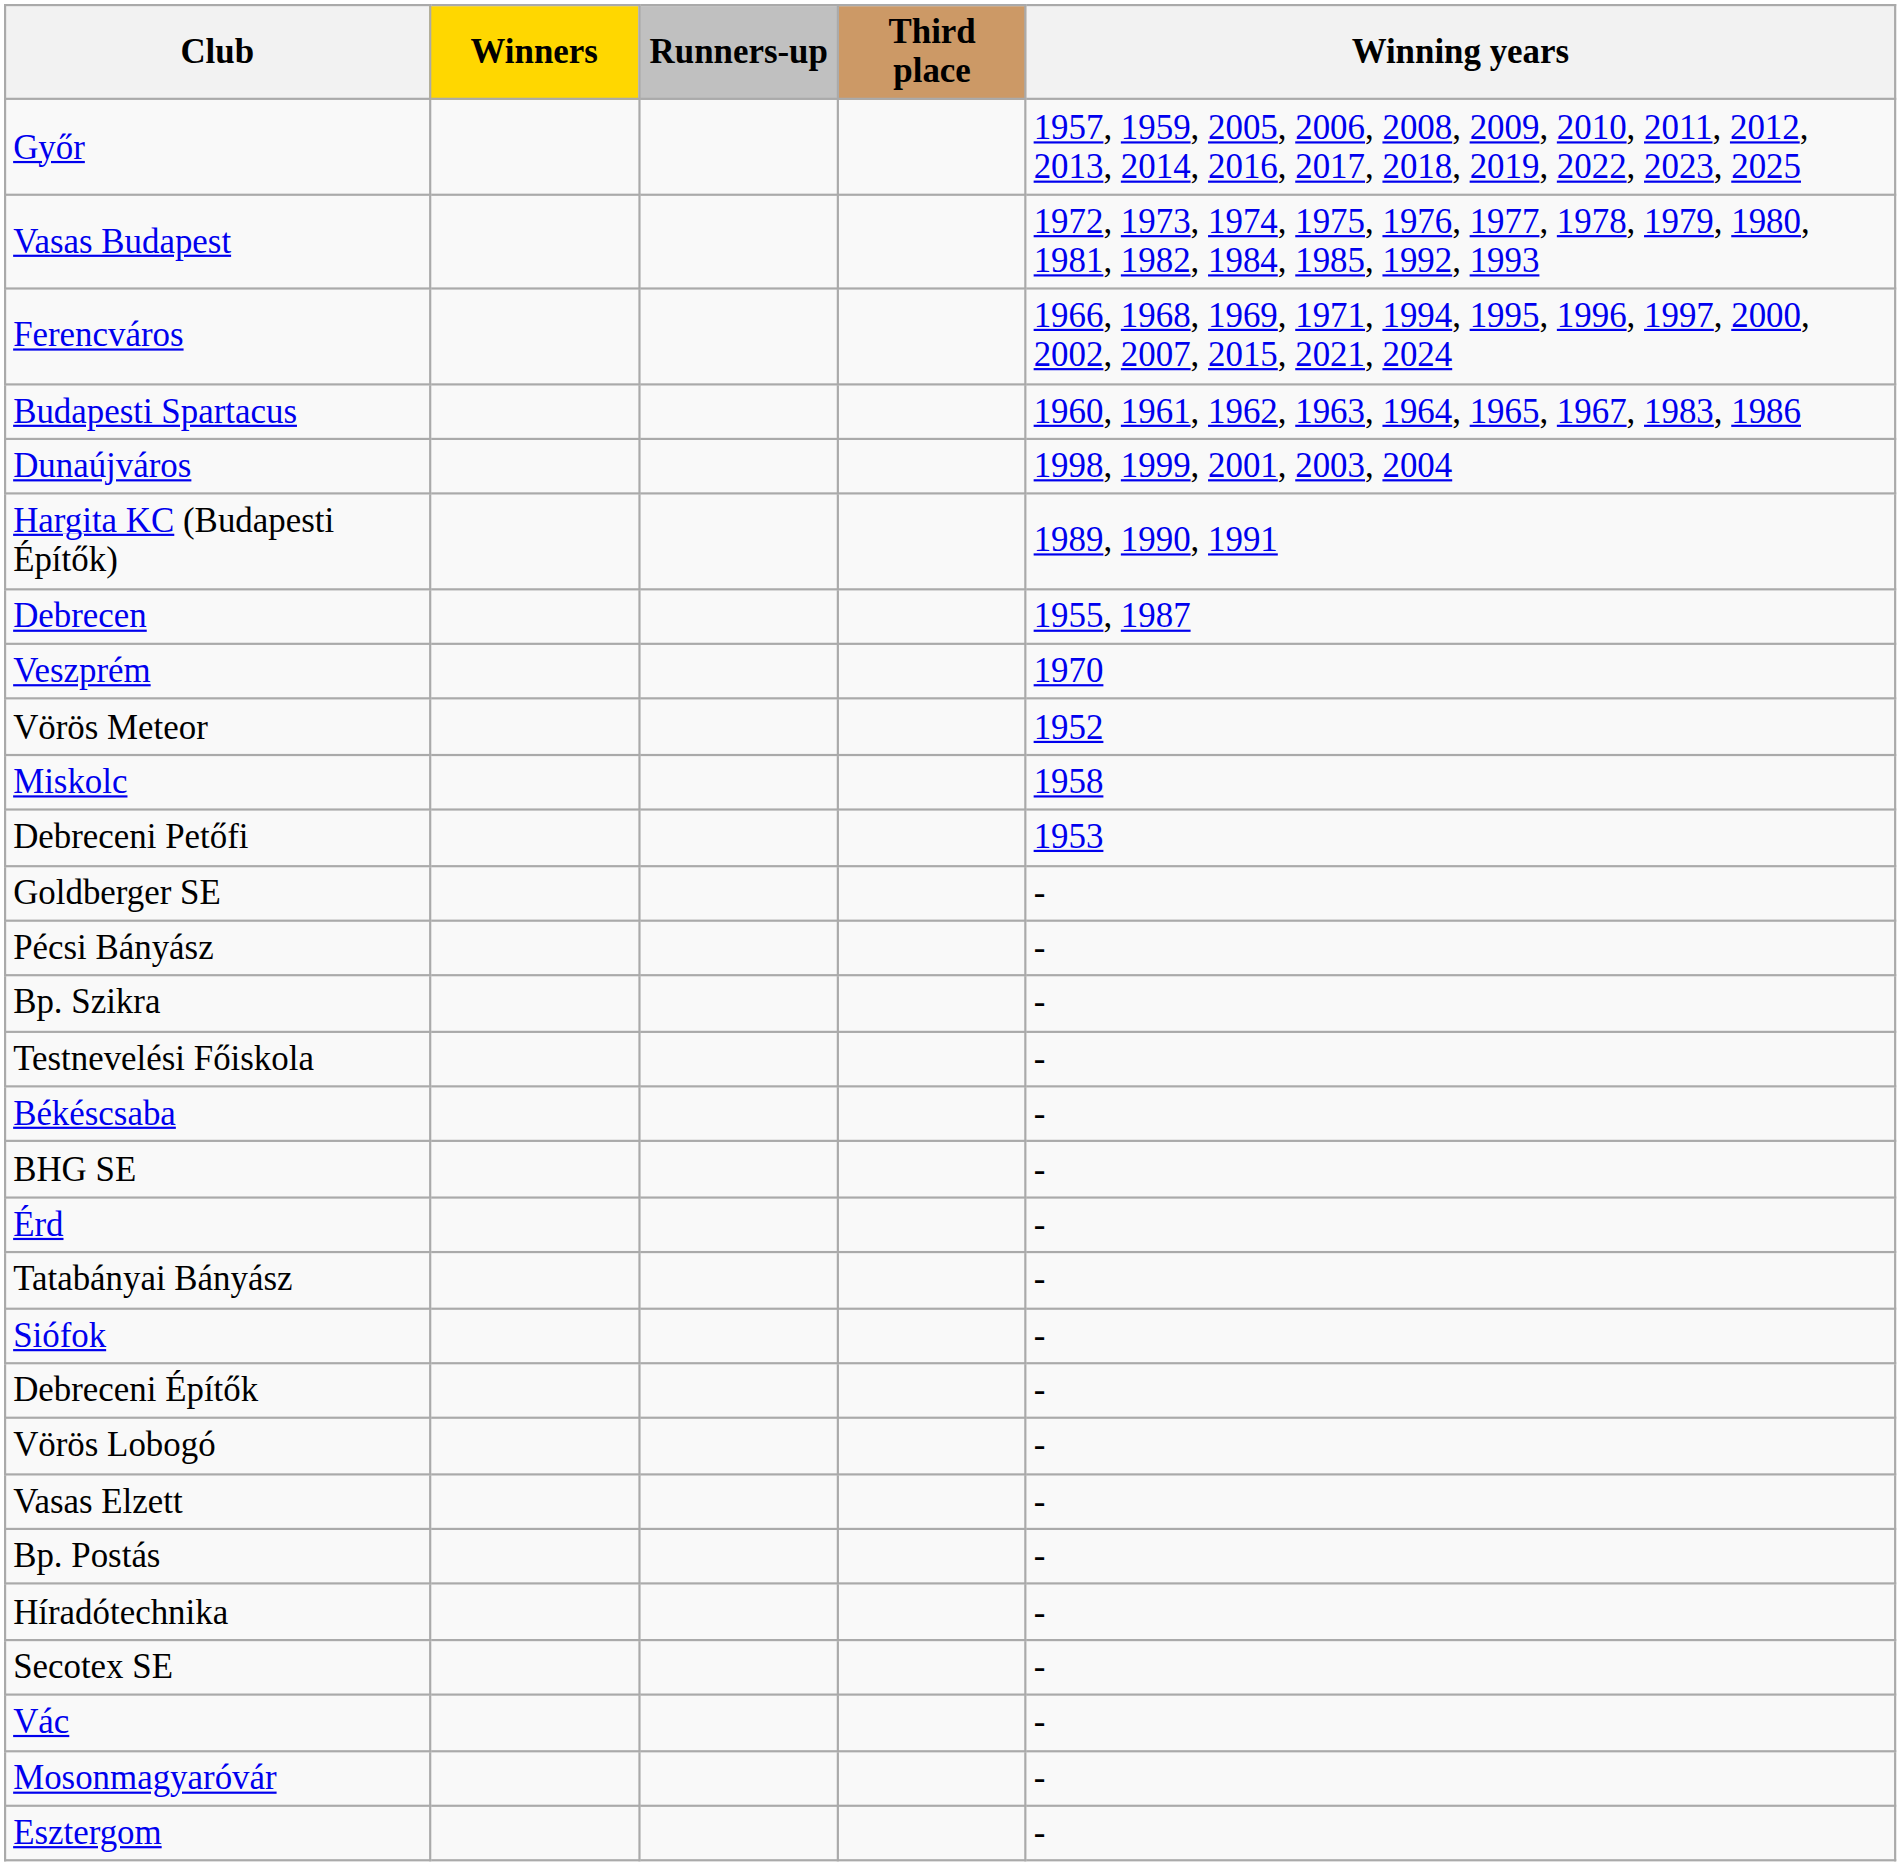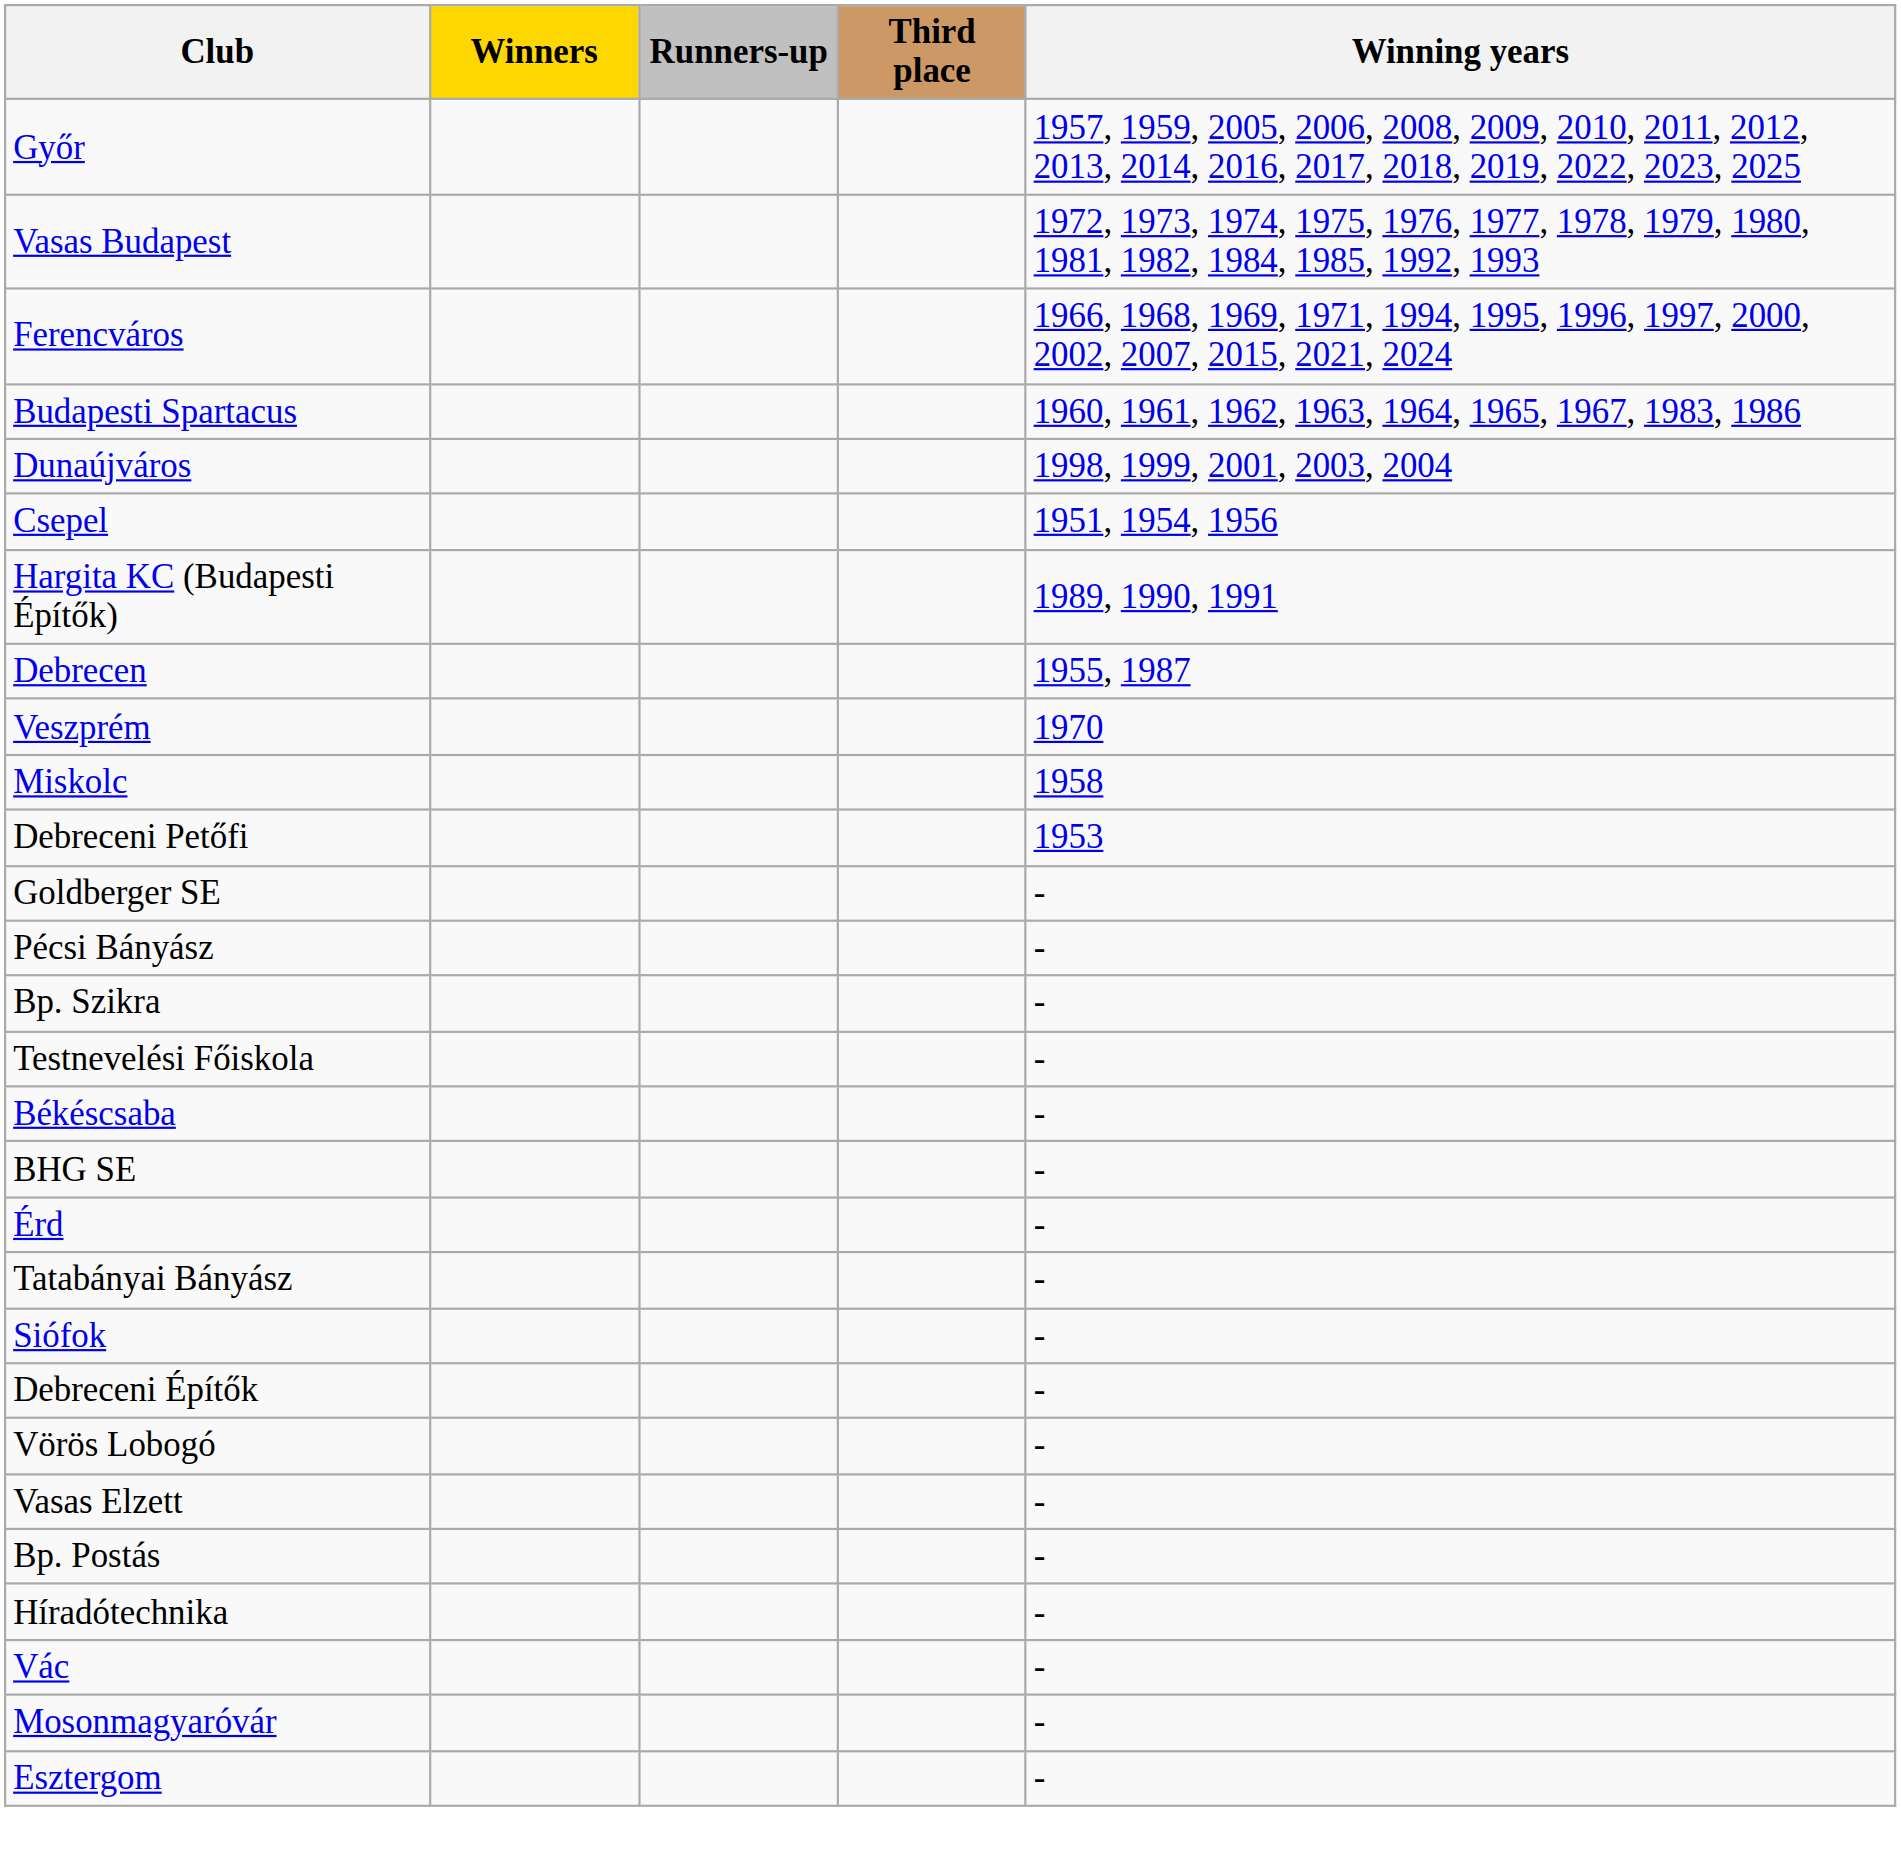+ row: (61, 521)
- row: (110, 726)
- row: (93, 1666)
